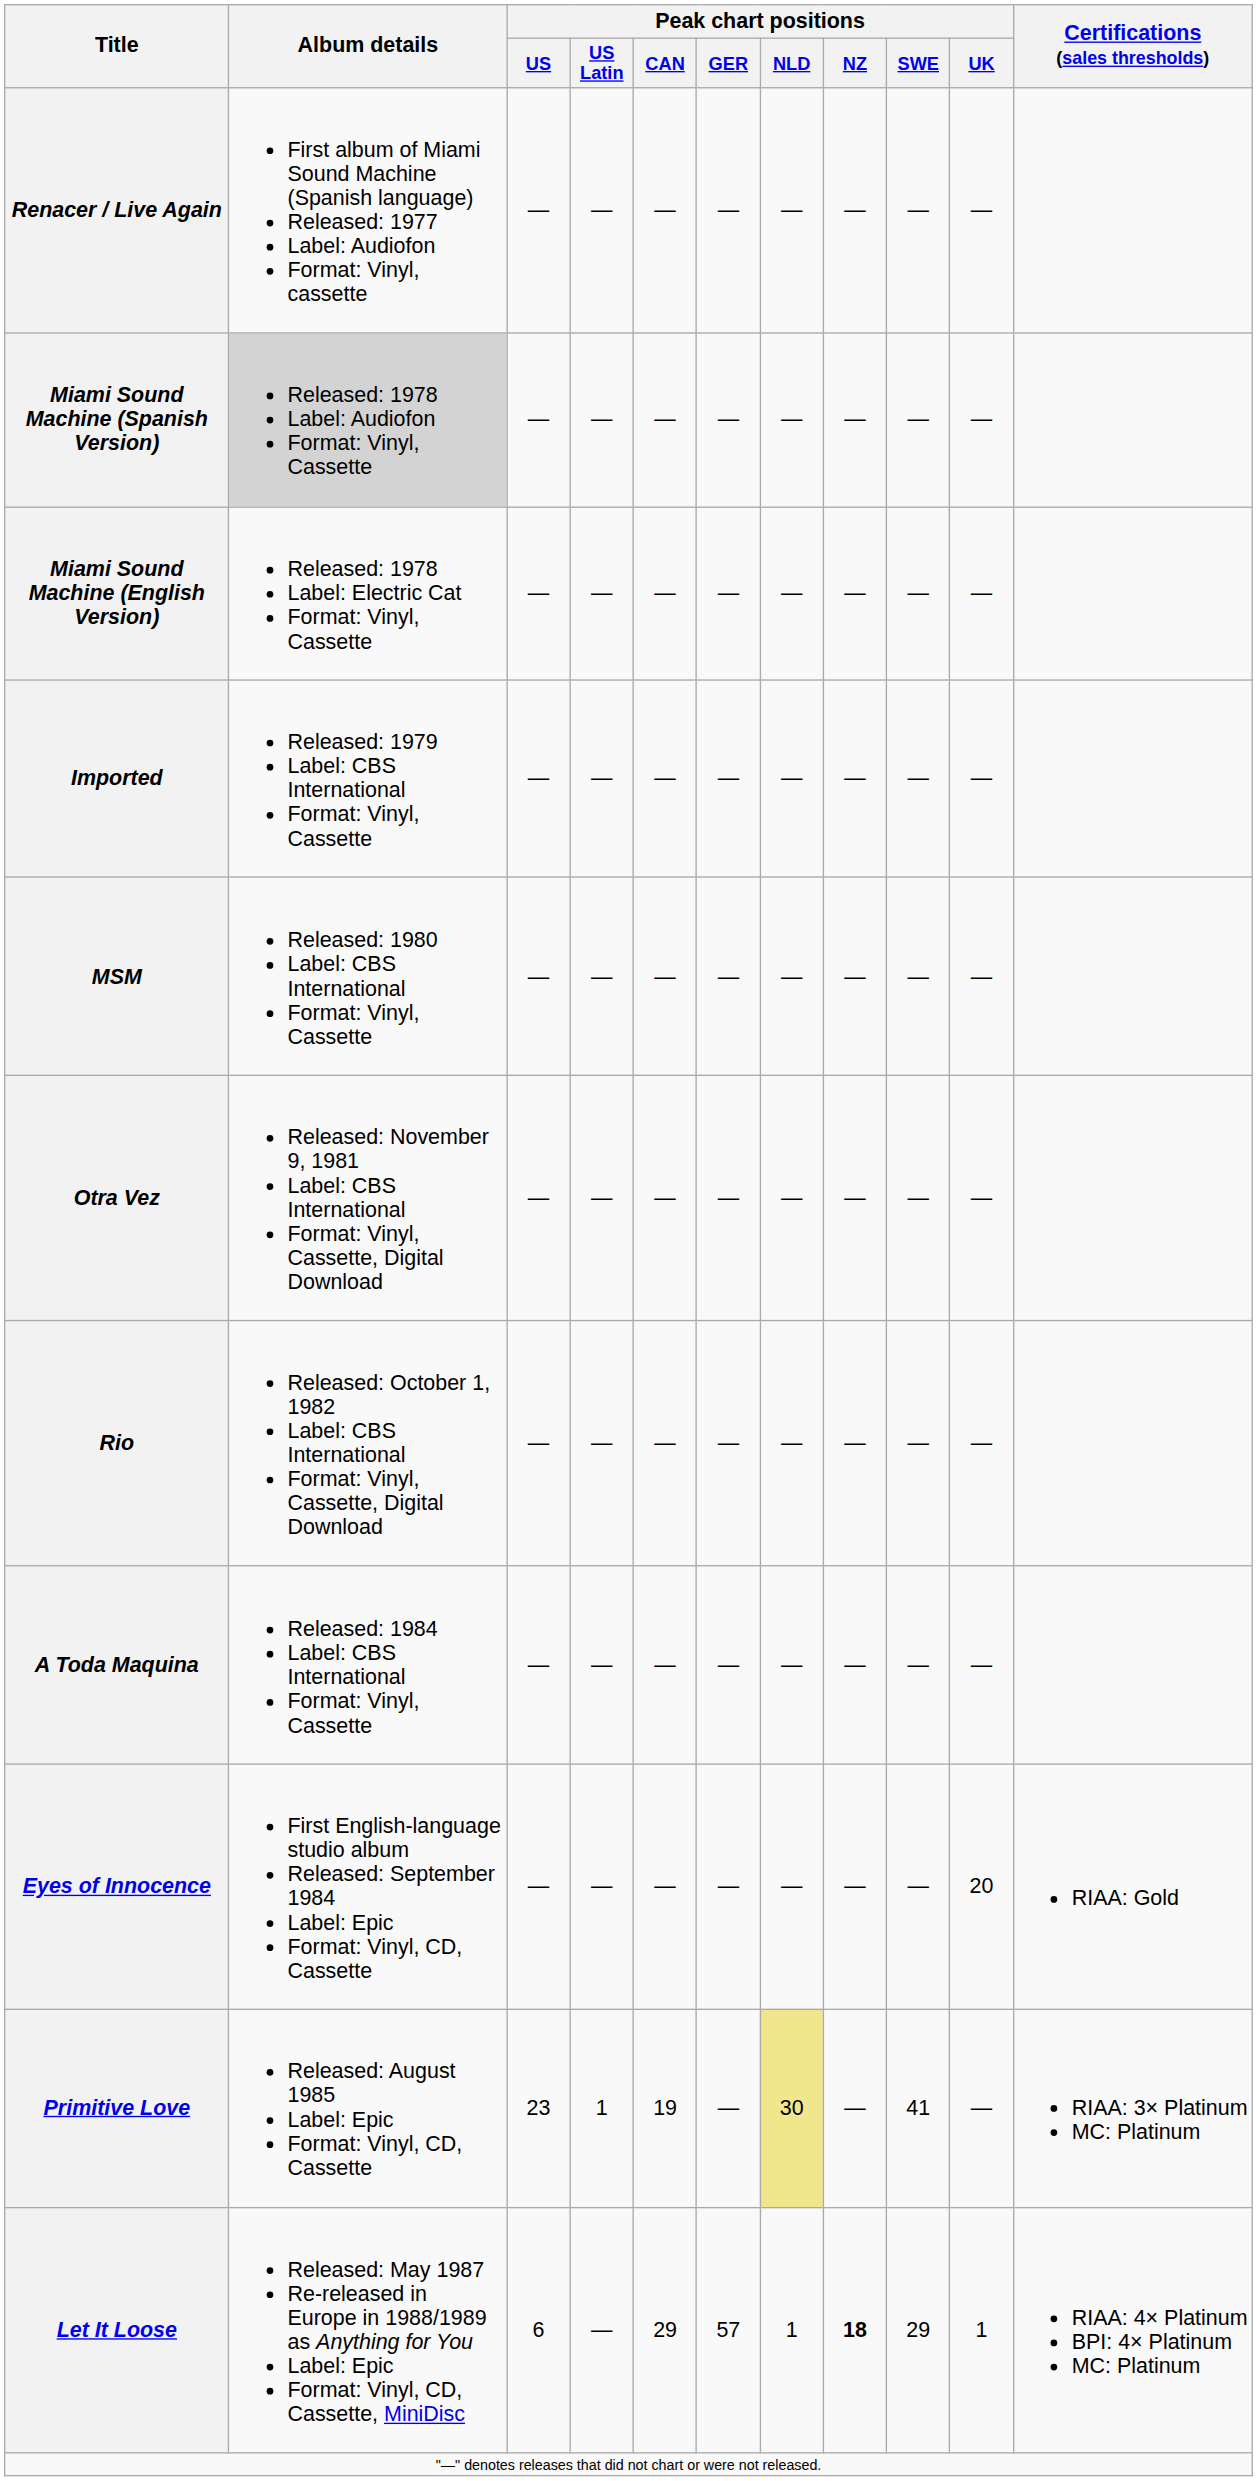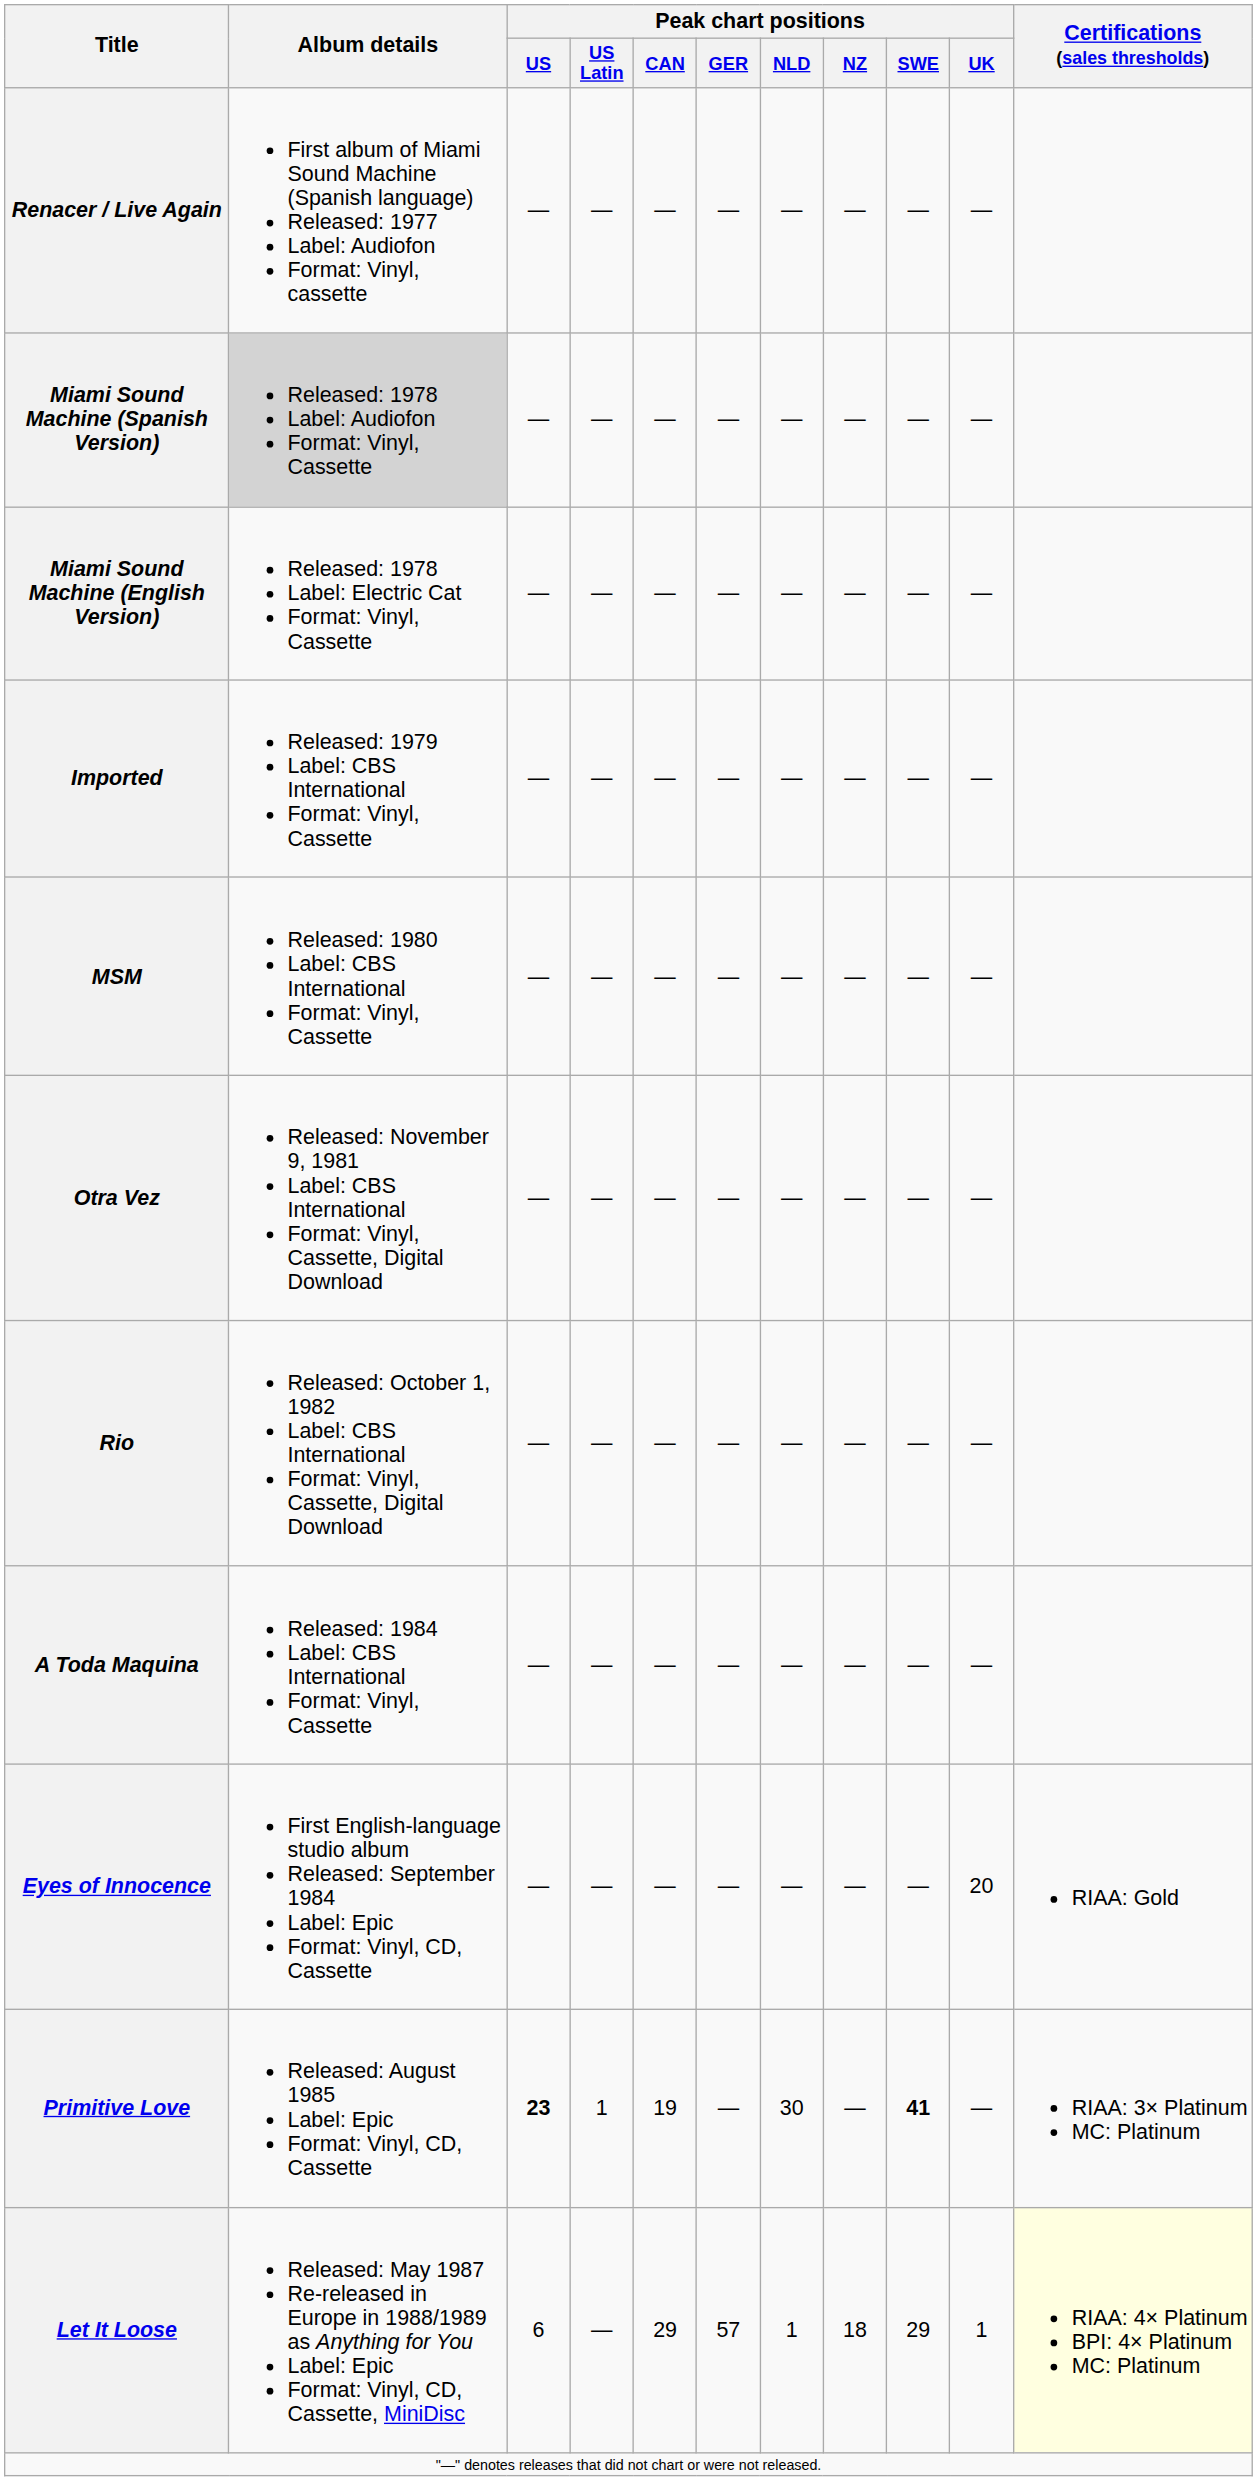(538, 2108) normal -> (538, 2108) bold
(792, 2108) khaki background -> (792, 2108) no background
(918, 2108) normal -> (918, 2108) bold
(855, 2329) bold -> (855, 2329) normal
(1133, 2342) no background -> (1133, 2342) lightyellow background
